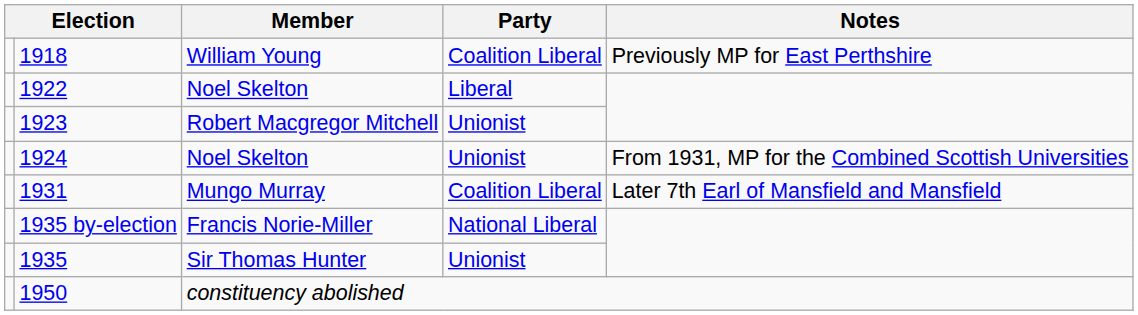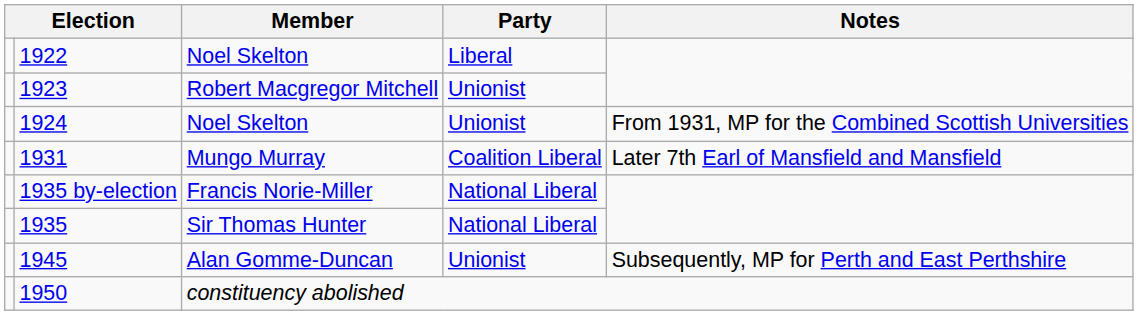- row: (43, 55)
(487, 259) Unionist -> (523, 225) National Liberal
+ row: (43, 259)
